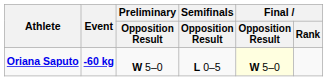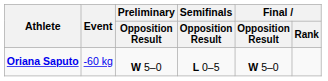(99, 62) bold -> (98, 62) normal
(265, 68) lightyellow background -> (264, 68) no background
